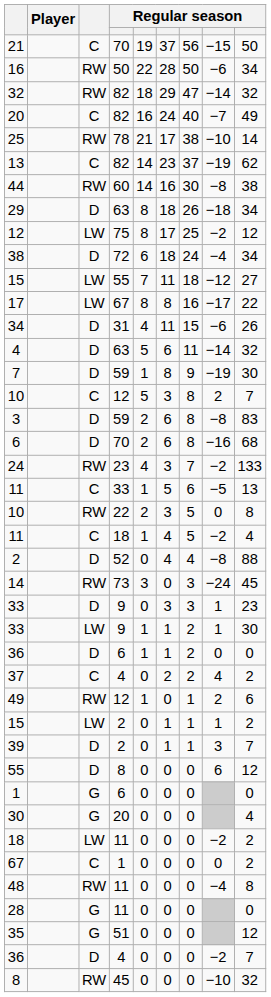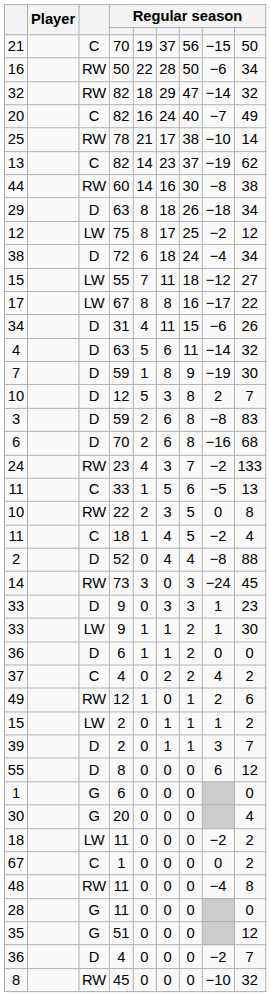(94, 396) C -> (94, 396) D
